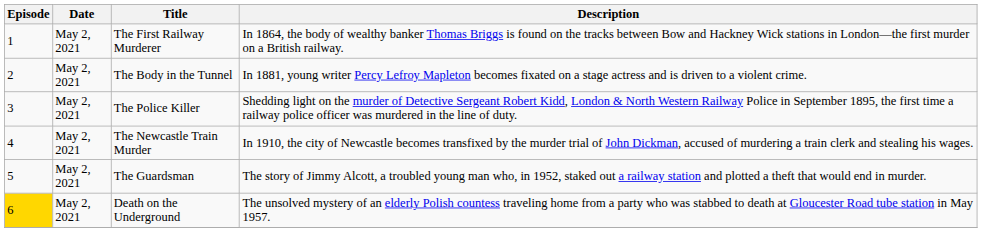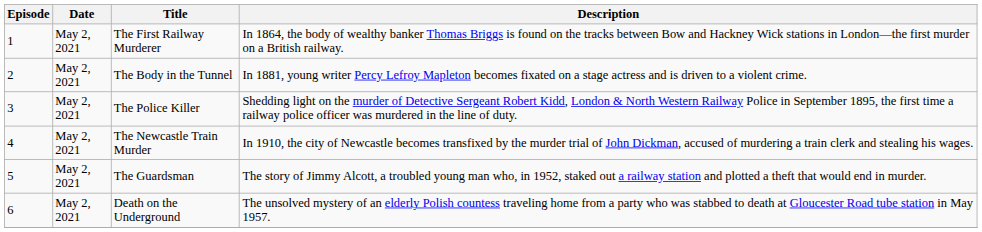(10, 210) gold background -> (10, 210) no background
